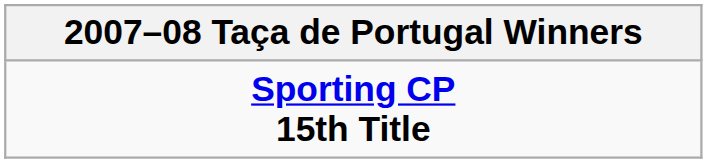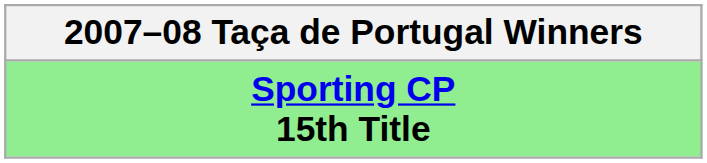(353, 108) no background -> (353, 108) lightgreen background
